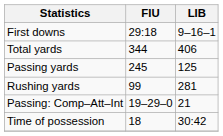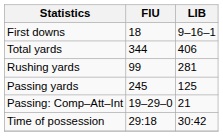(143, 31) 29:18 -> (135, 31) 18
rows swapped: (43, 85) <-> (43, 67)
(135, 121) 18 -> (143, 121) 29:18
